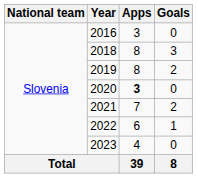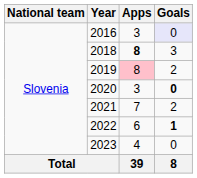(174, 32) no background -> (174, 32) lavender background
(137, 51) normal -> (137, 51) bold
(137, 70) no background -> (137, 70) pink background
(137, 88) bold -> (137, 88) normal
(174, 88) normal -> (174, 88) bold
(174, 126) normal -> (174, 126) bold
